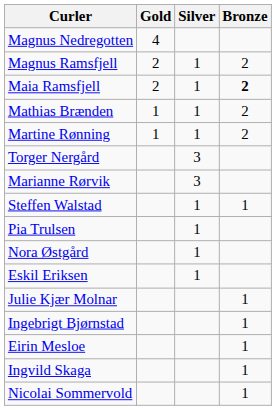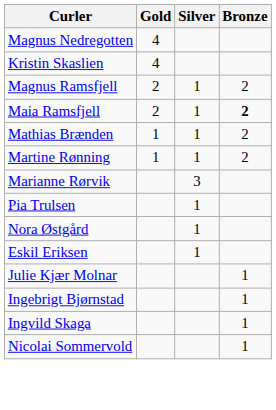+ row: (56, 63)
- row: (54, 157)
- row: (55, 205)
- row: (47, 346)
